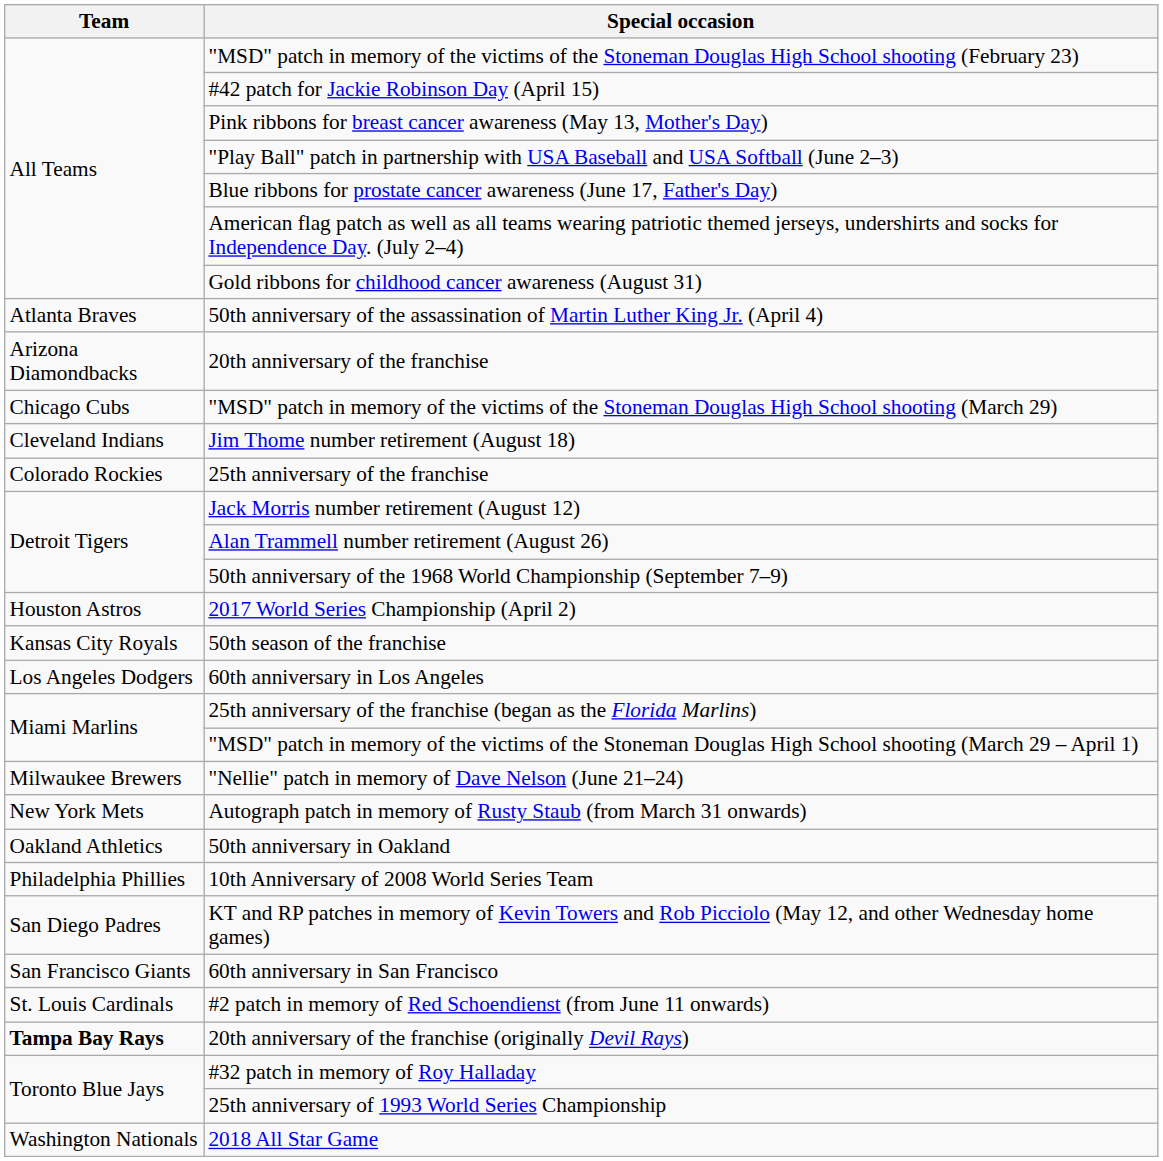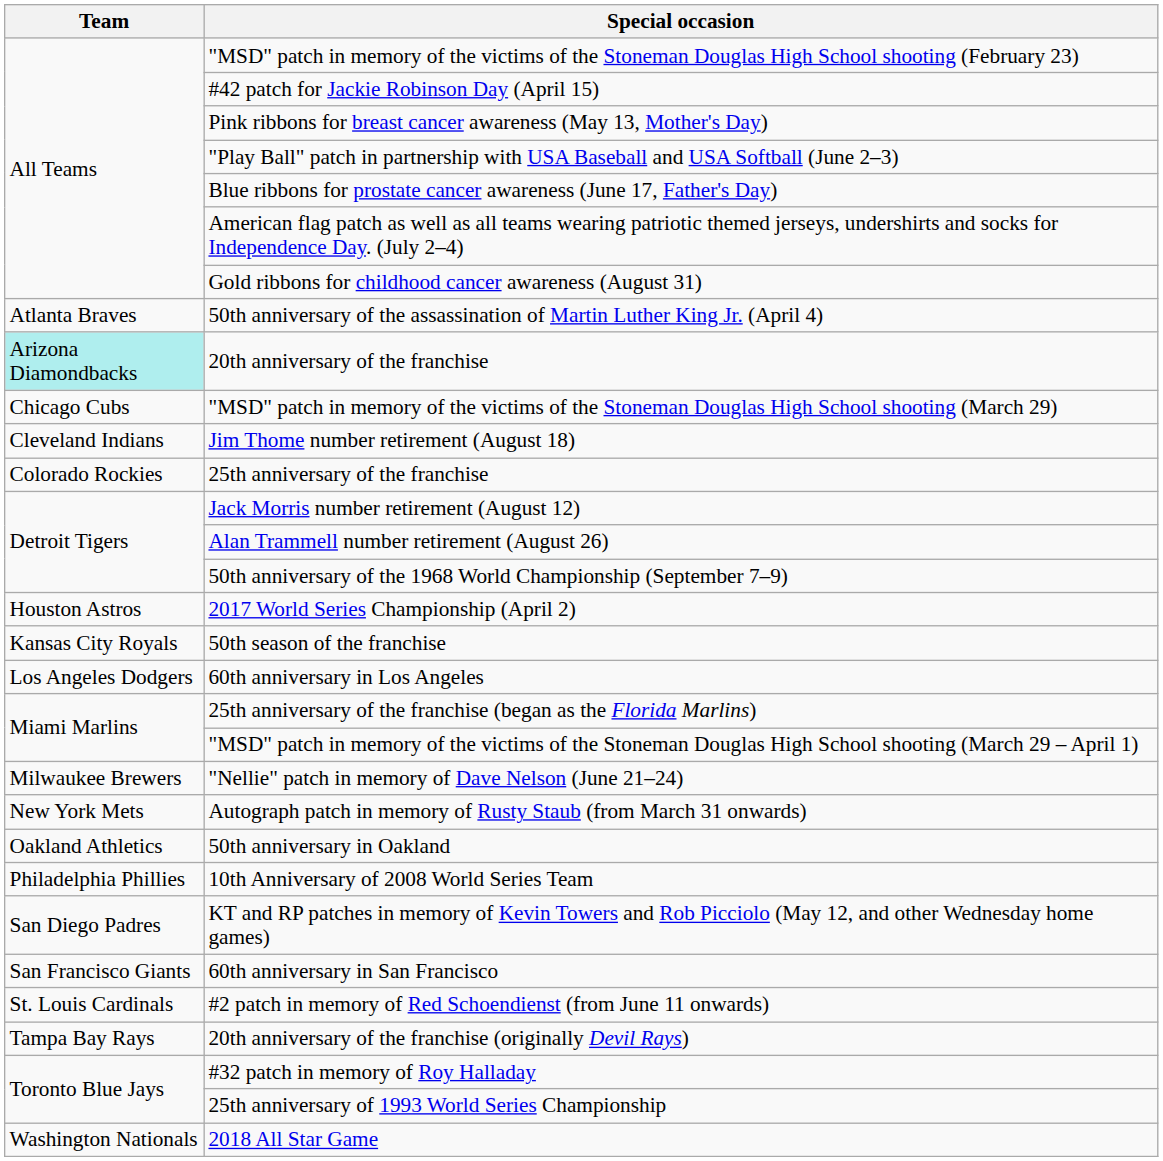(73, 361) no background -> (73, 361) paleturquoise background
(87, 1038) bold -> (82, 1038) normal
